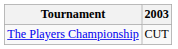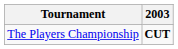(157, 34) normal -> (157, 34) bold
